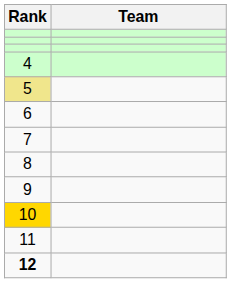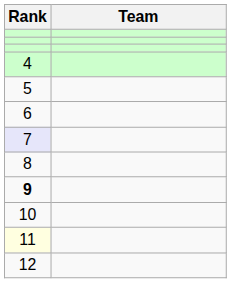(28, 89) khaki background -> (28, 89) no background
(28, 139) no background -> (28, 139) lavender background
(28, 189) normal -> (28, 189) bold
(28, 214) gold background -> (28, 214) no background
(28, 239) no background -> (28, 239) lightyellow background
(28, 265) bold -> (28, 265) normal
